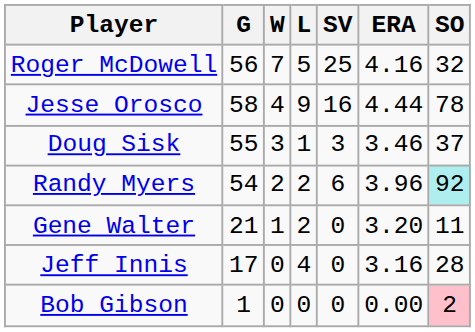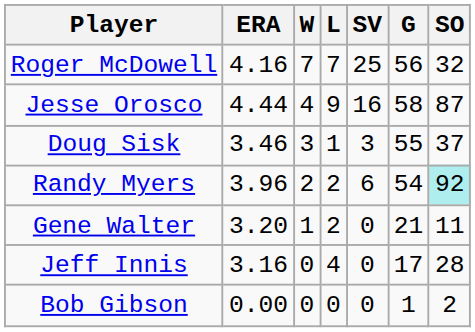columns swapped: (244, 25) <-> (394, 25)
(304, 65) 5 -> (333, 65) 7
(450, 105) 78 -> (450, 105) 87
(450, 305) pink background -> (450, 305) no background
